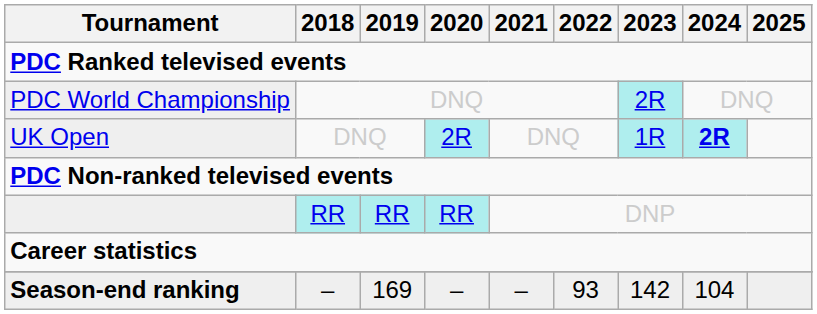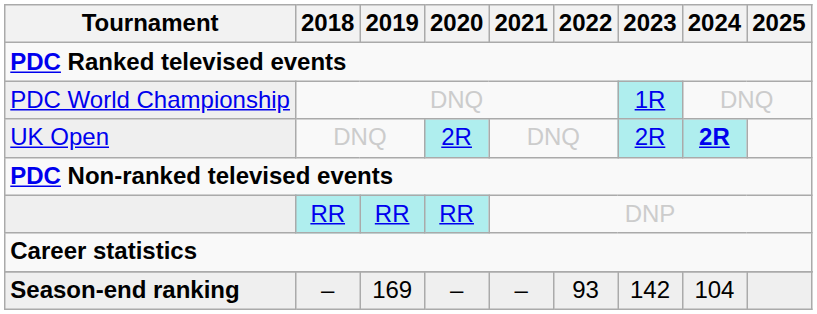(650, 99) 2R -> (650, 99) 1R
(650, 137) 1R -> (650, 137) 2R
